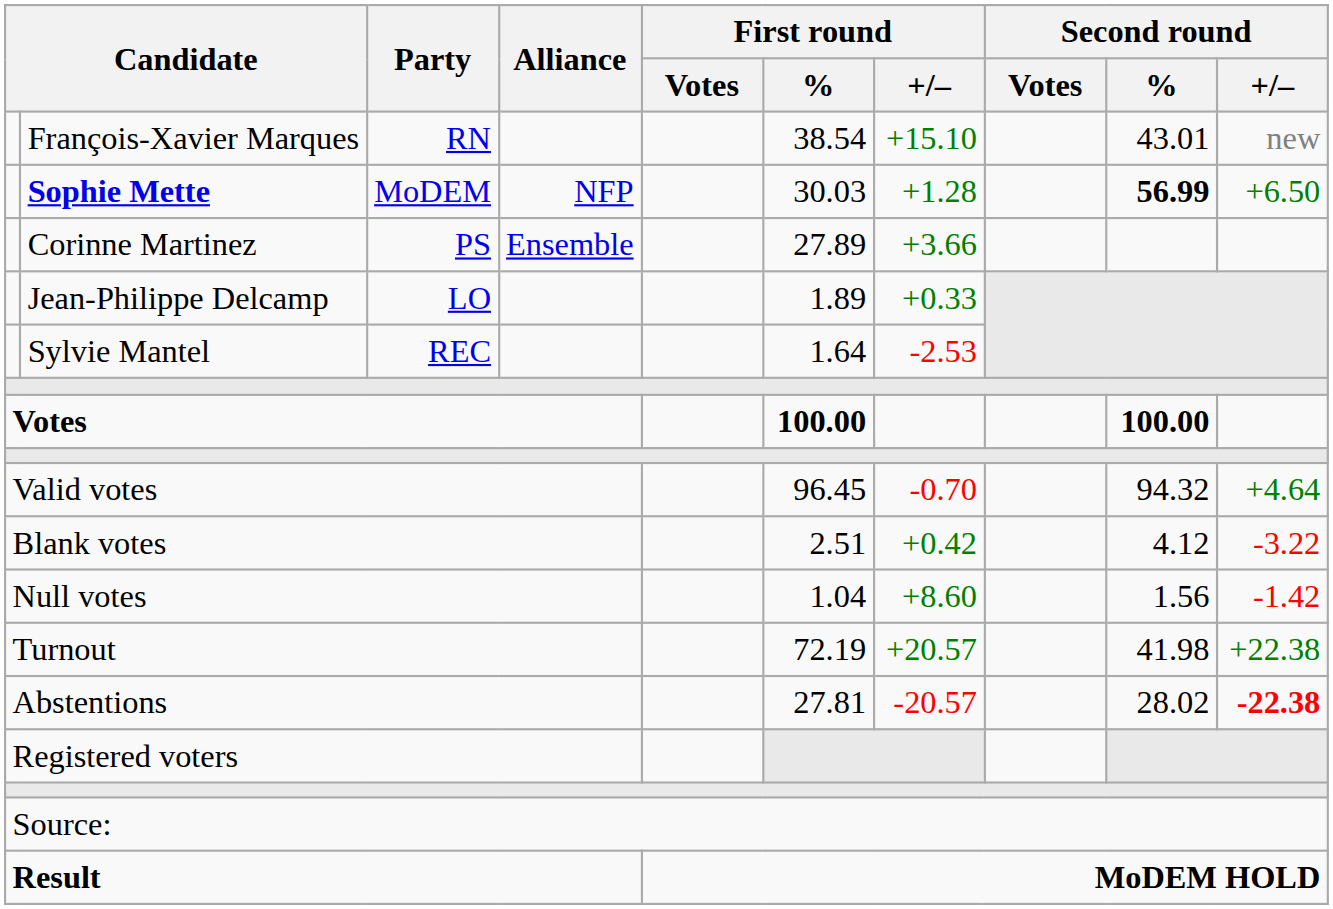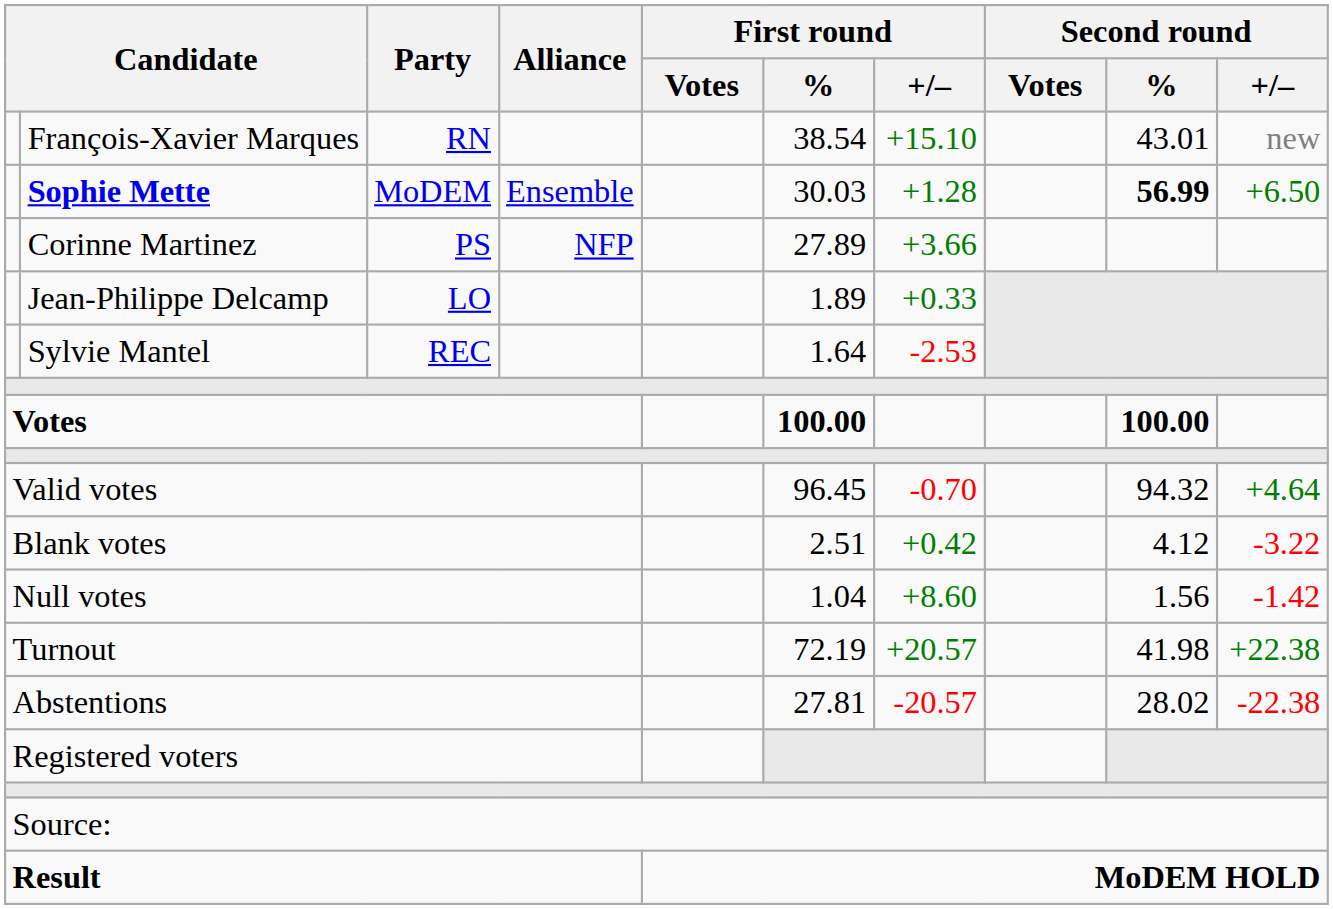(604, 191) NFP -> (570, 191) Ensemble
(570, 244) Ensemble -> (604, 244) NFP
(1278, 702) bold -> (1278, 702) normal
